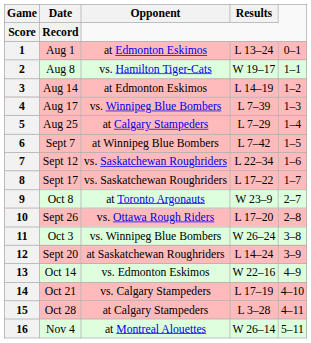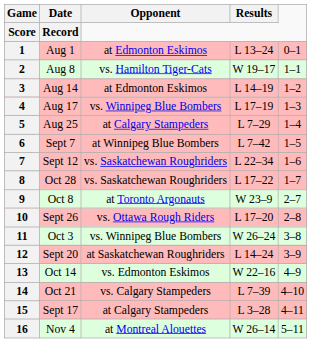(254, 106) L 7–39 -> (254, 106) L 17–19
(60, 180) Sept 17 -> (60, 180) Oct 28
(254, 291) L 17–19 -> (254, 291) L 7–39
(60, 310) Oct 28 -> (60, 310) Sept 17
